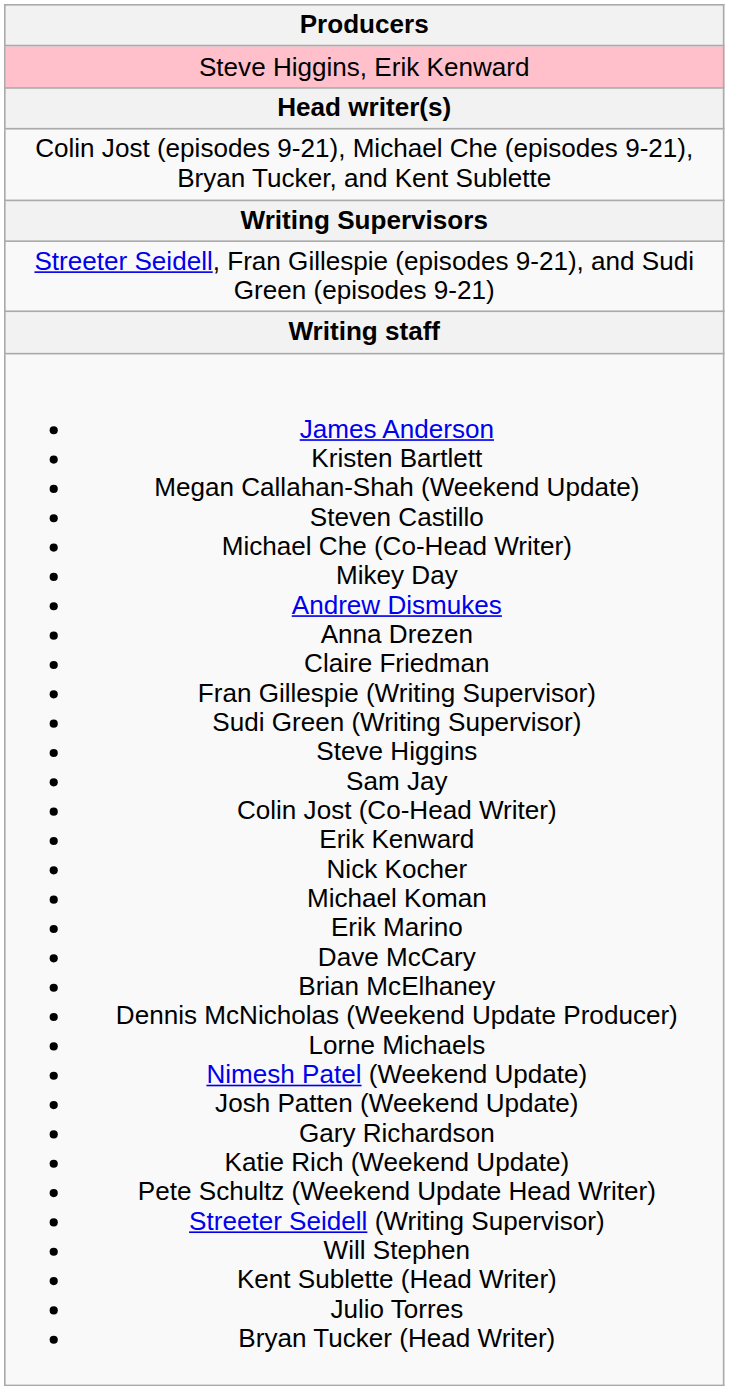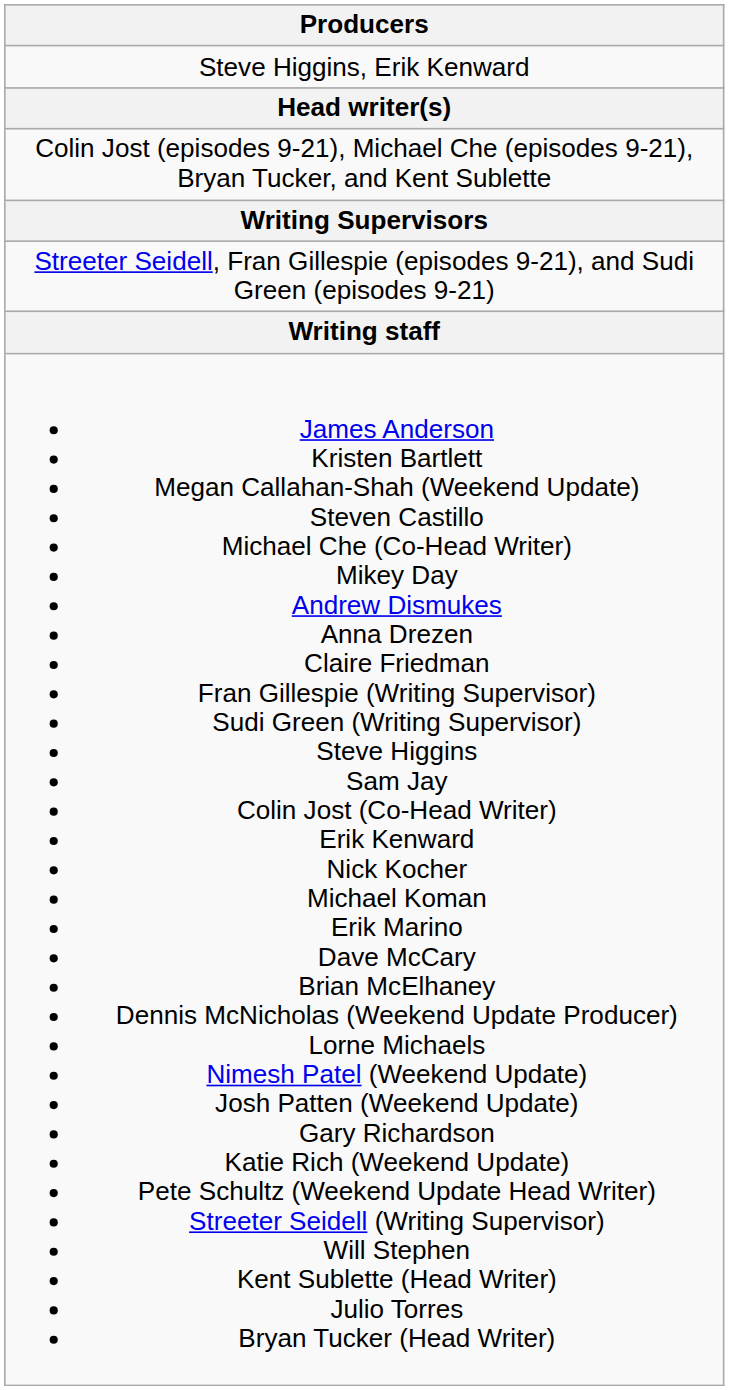(364, 66) pink background -> (364, 66) no background
